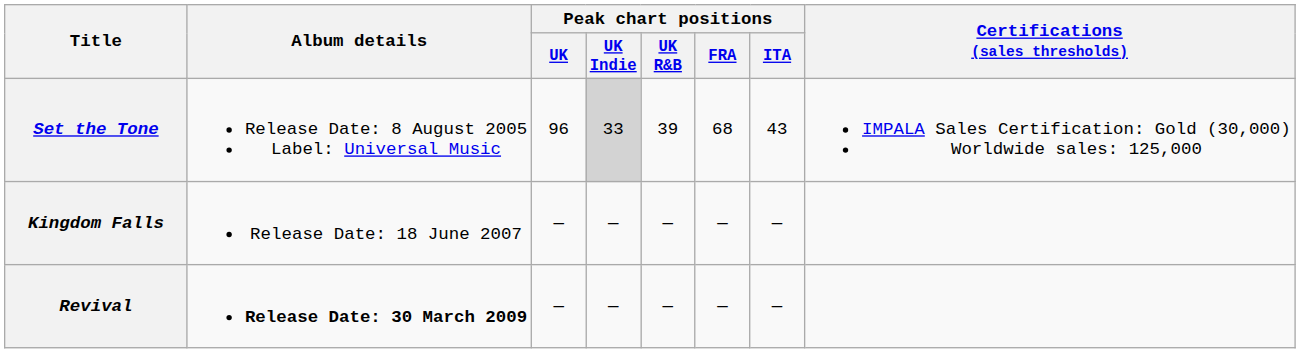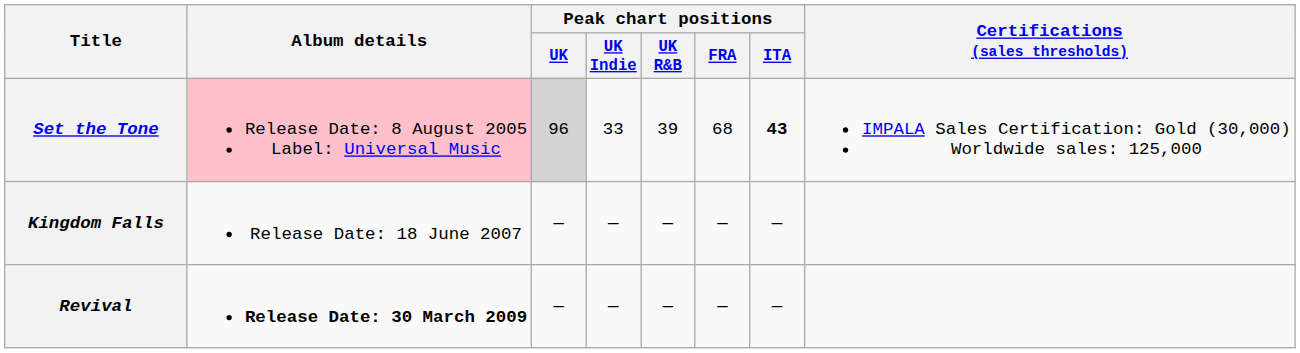(359, 140) no background -> (359, 140) pink background
(559, 130) no background -> (559, 130) lightgrey background
(613, 130) lightgrey background -> (613, 130) no background
(777, 130) normal -> (777, 130) bold
